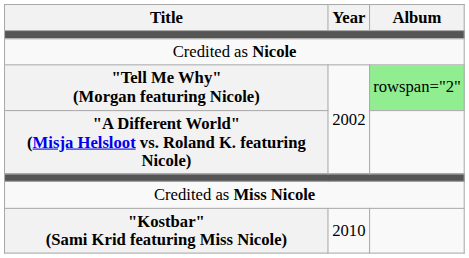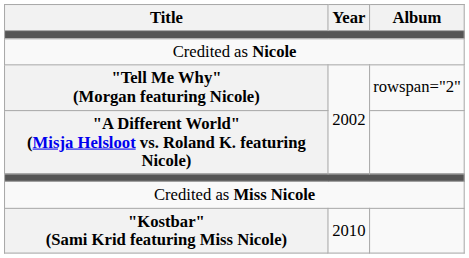(417, 87) lightgreen background -> (417, 87) no background
